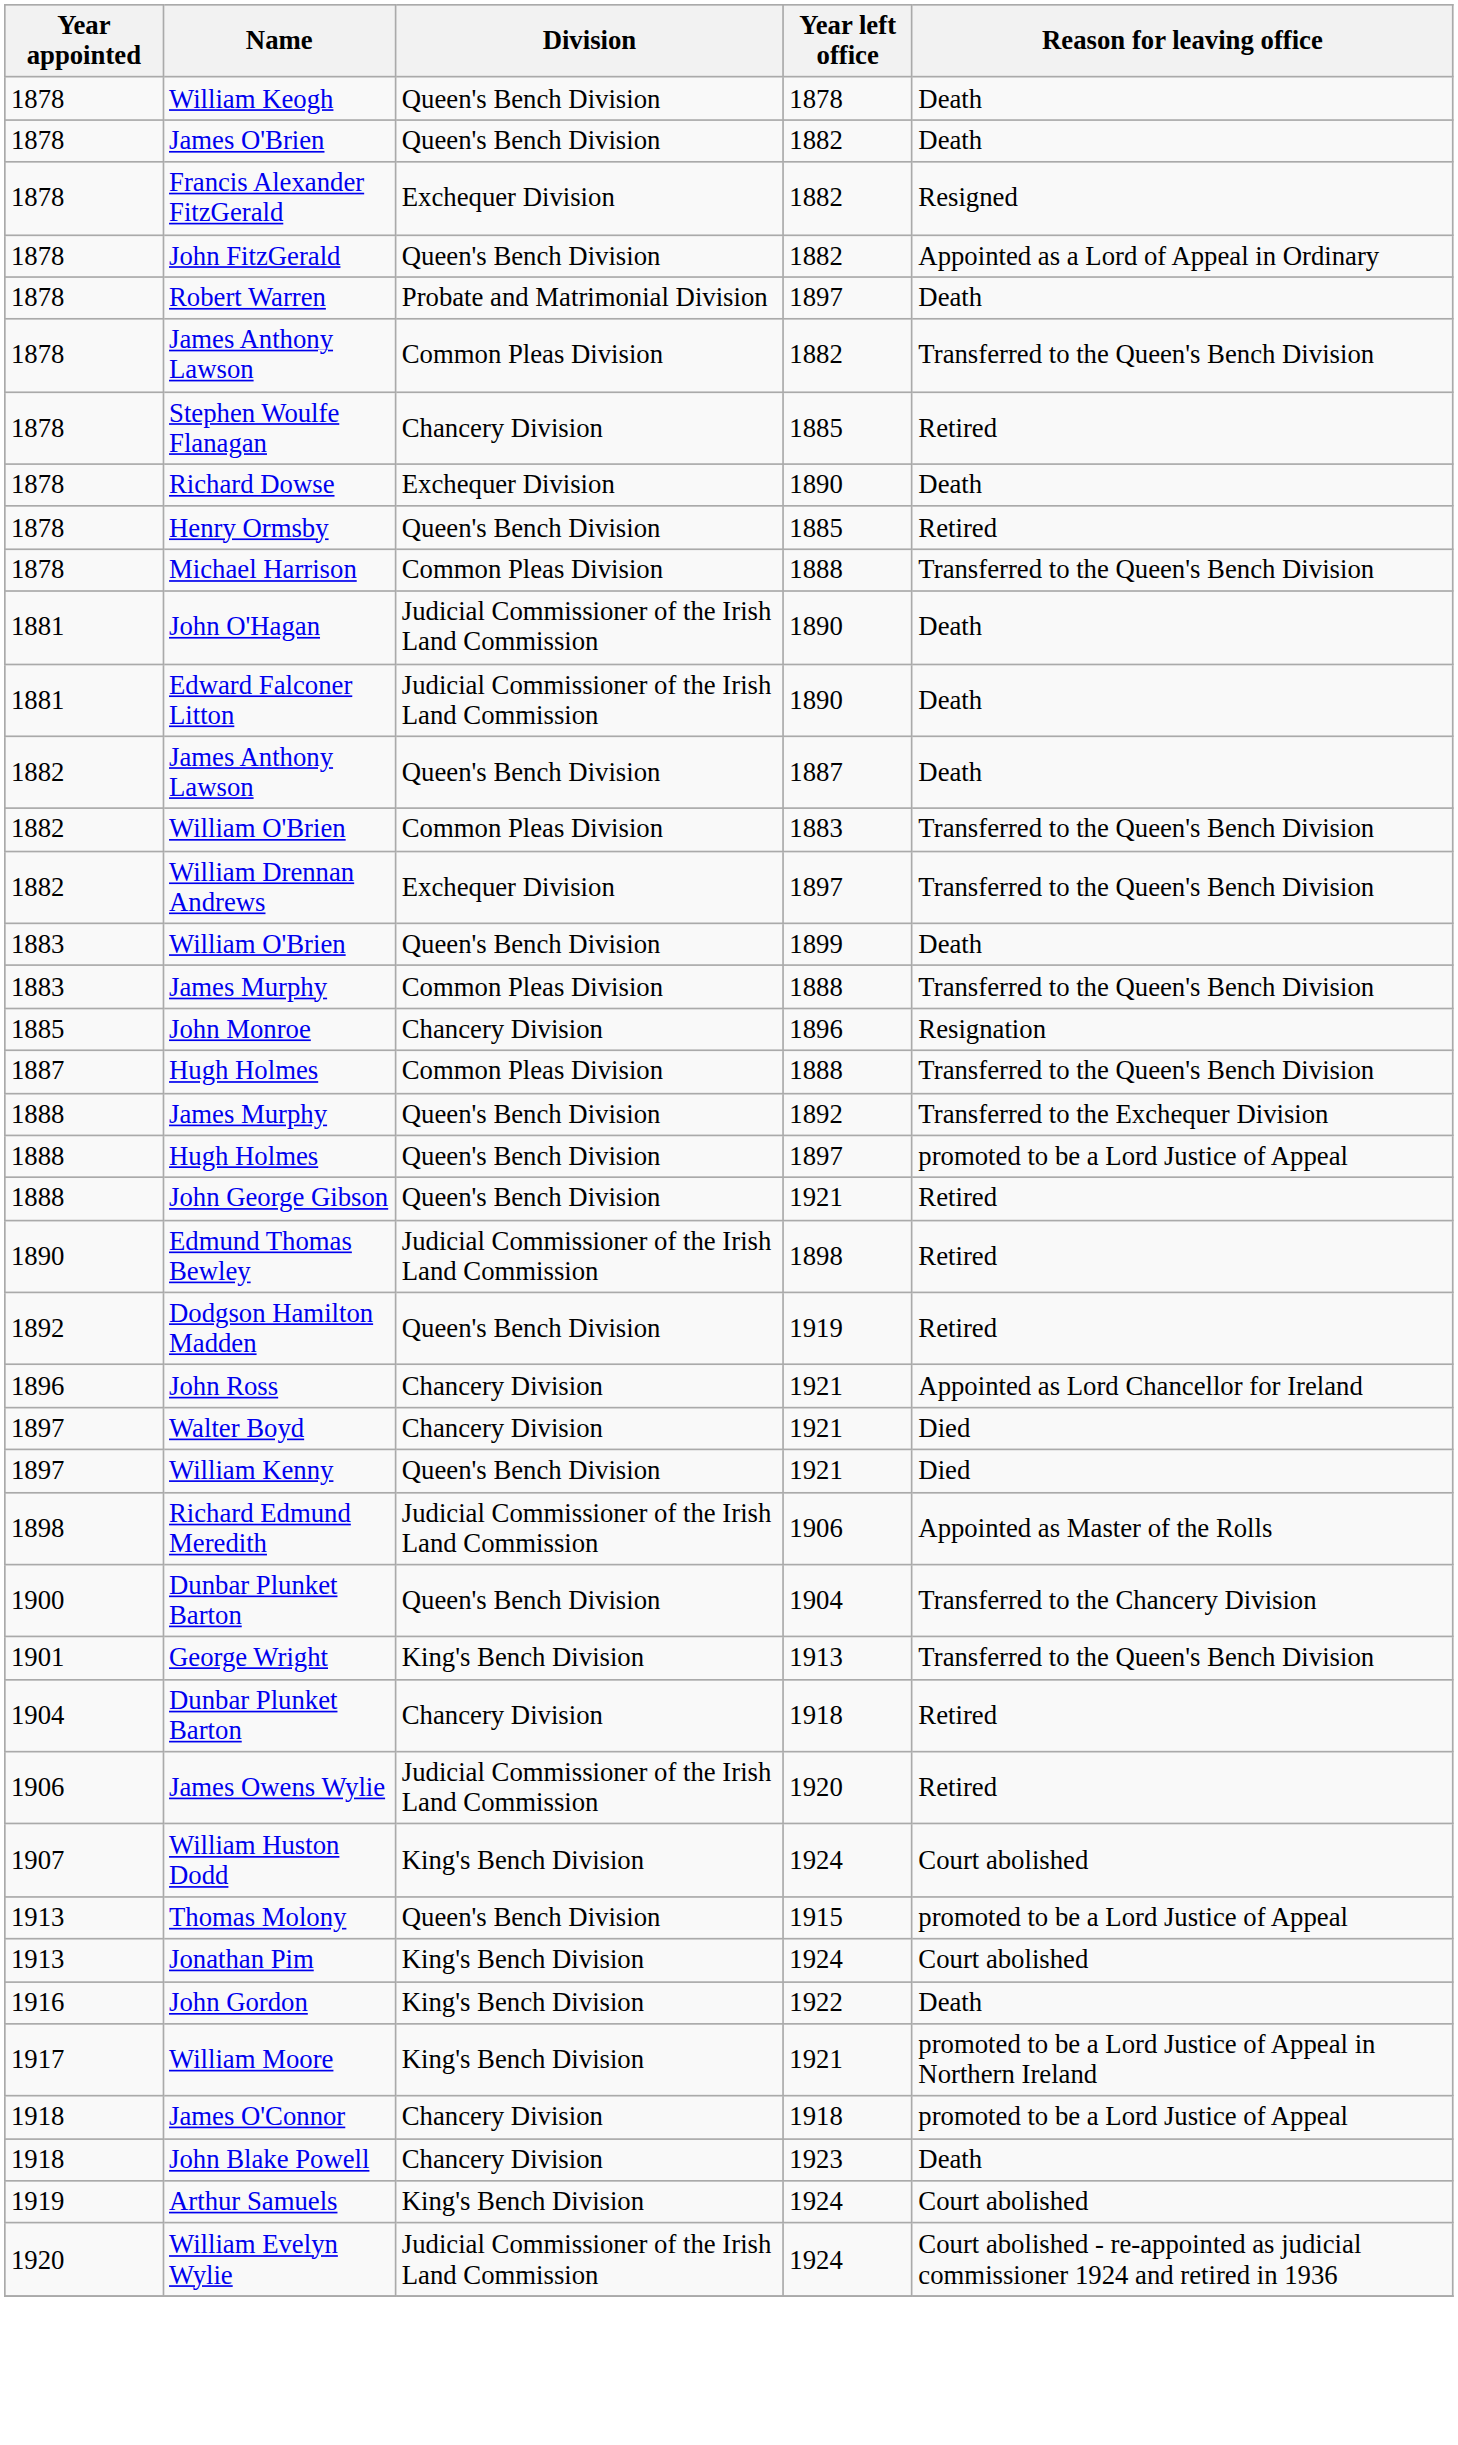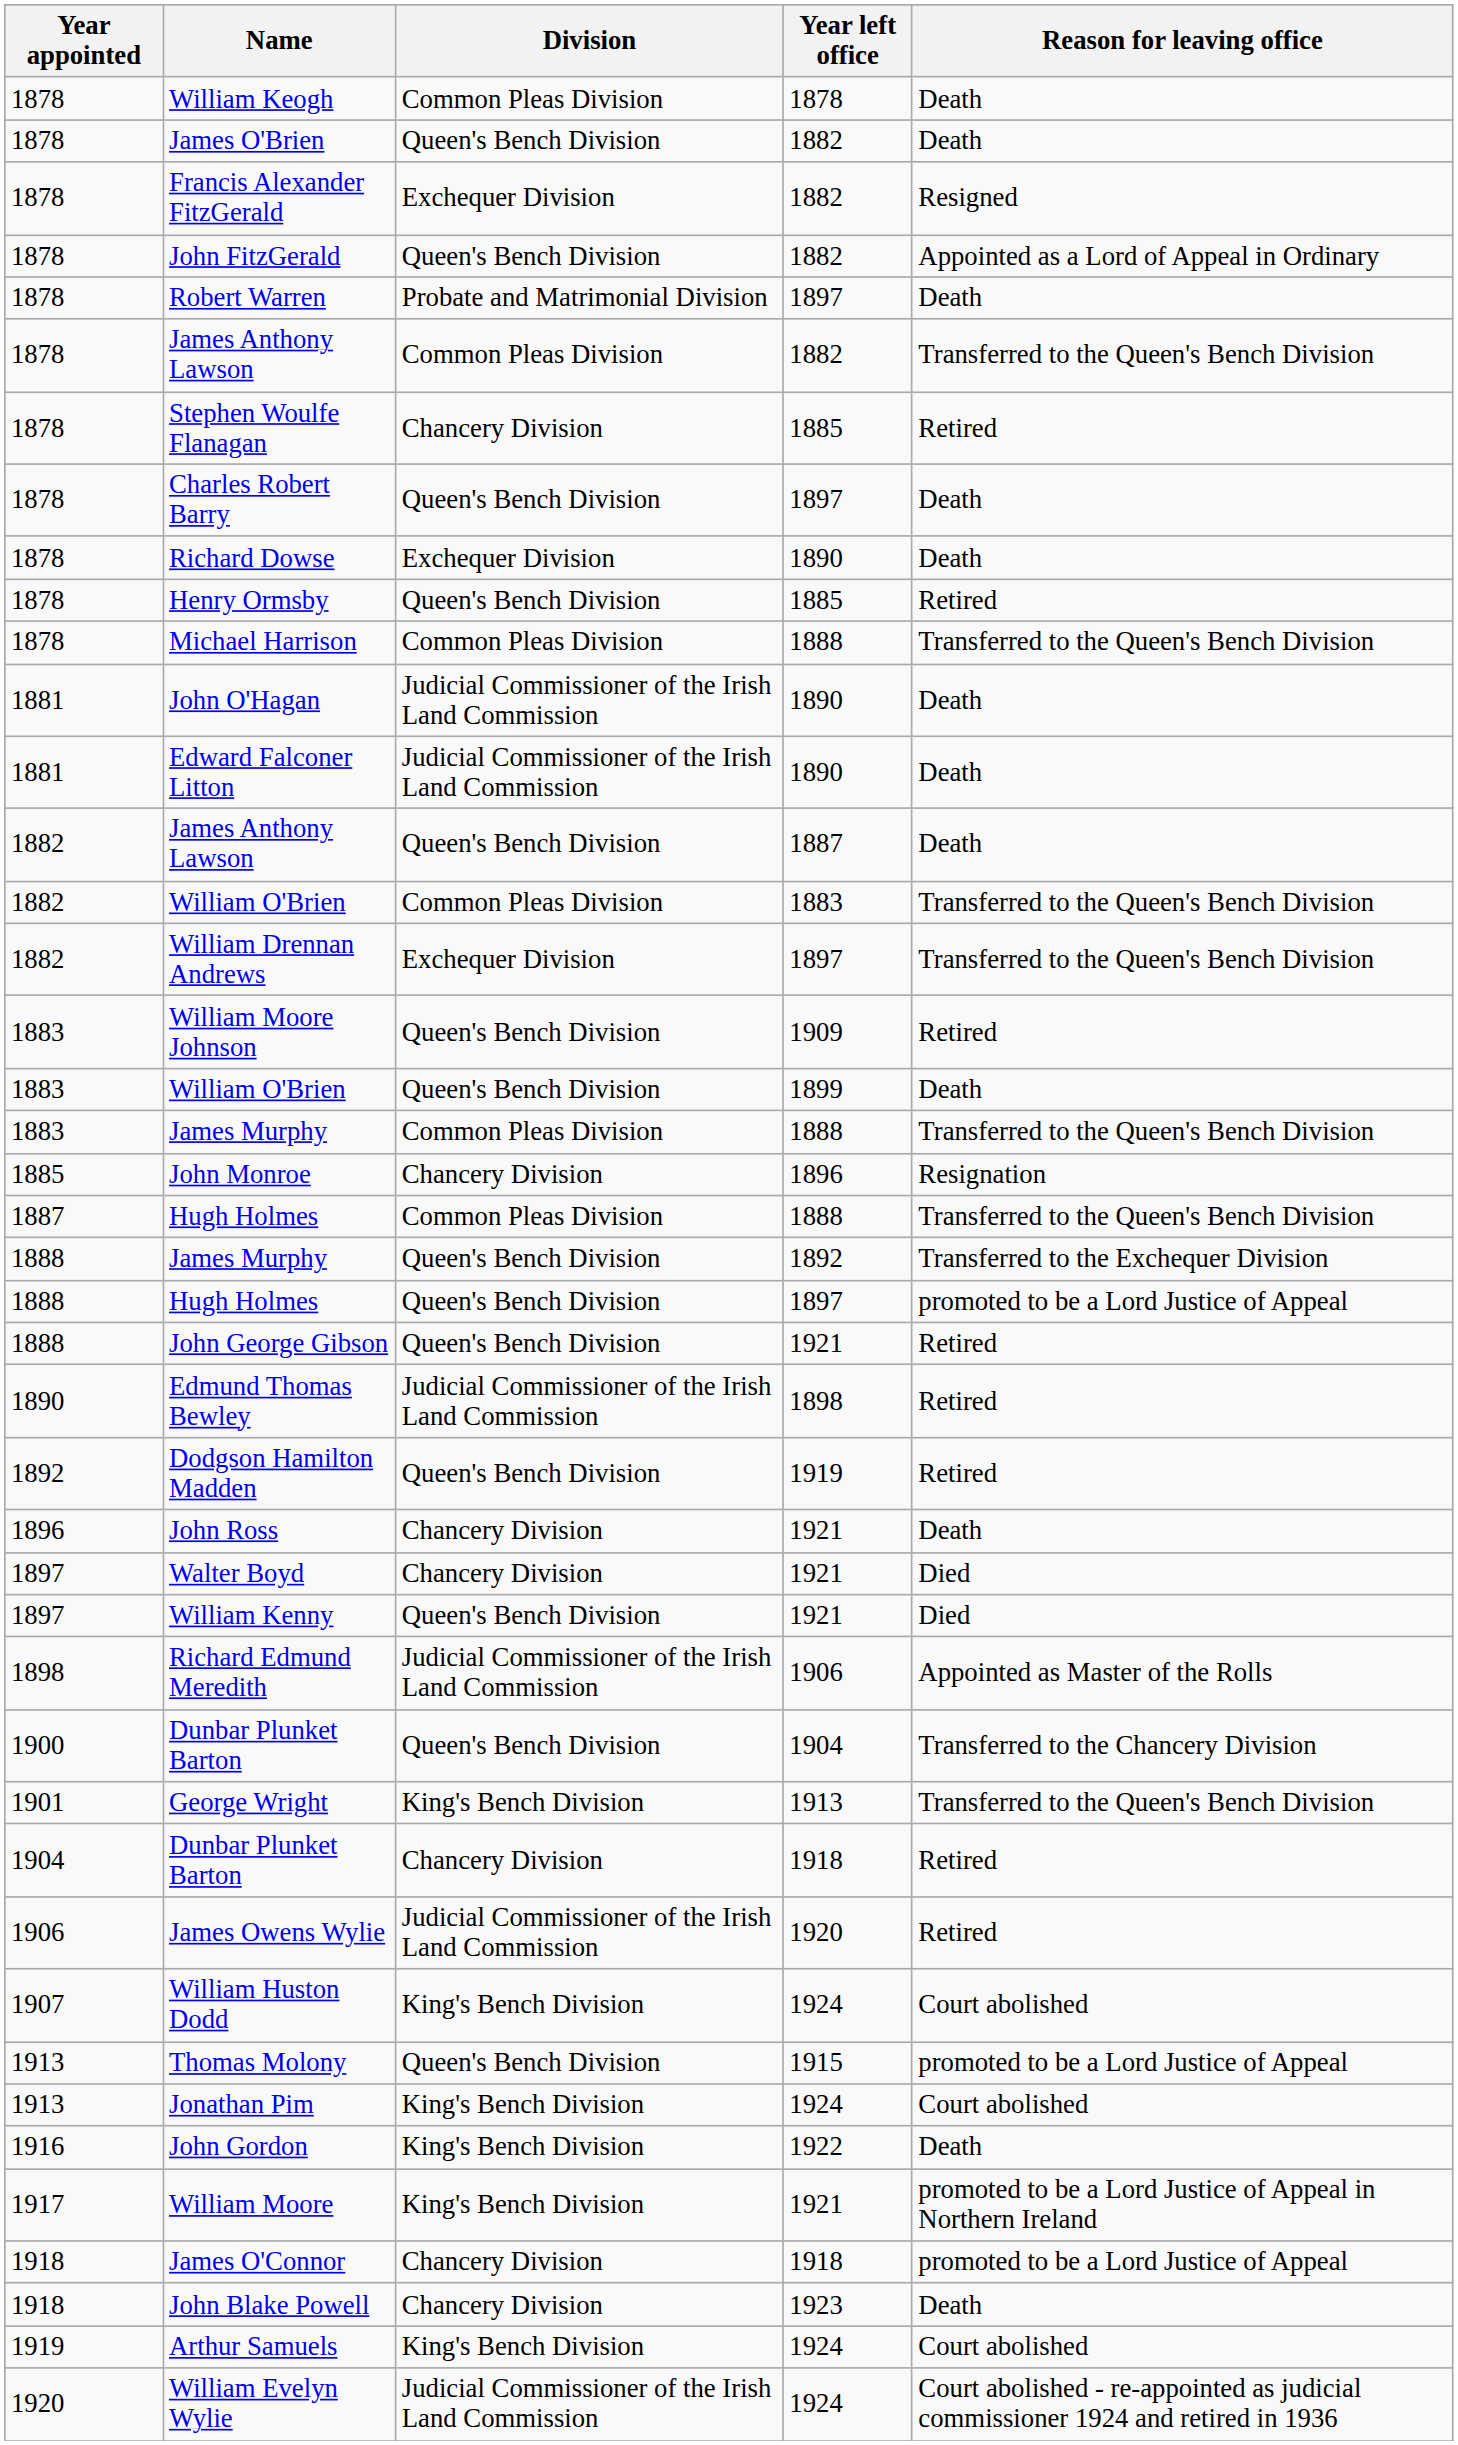(531, 98) Queen's Bench Division -> (532, 98) Common Pleas Division
+ row: (250, 499)
+ row: (251, 1031)
(1141, 1385) Appointed as Lord Chancellor for Ireland -> (950, 1530) Death
